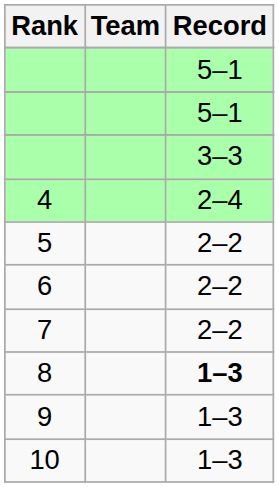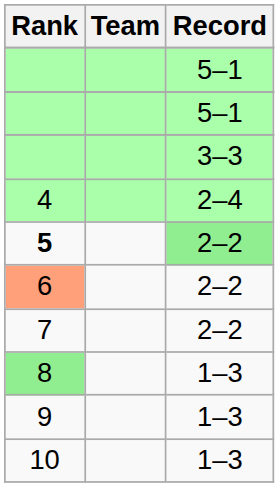(45, 243) normal -> (45, 243) bold
(220, 243) no background -> (220, 243) lightgreen background
(45, 286) no background -> (45, 286) lightsalmon background
(45, 373) no background -> (45, 373) lightgreen background
(220, 373) bold -> (220, 373) normal
